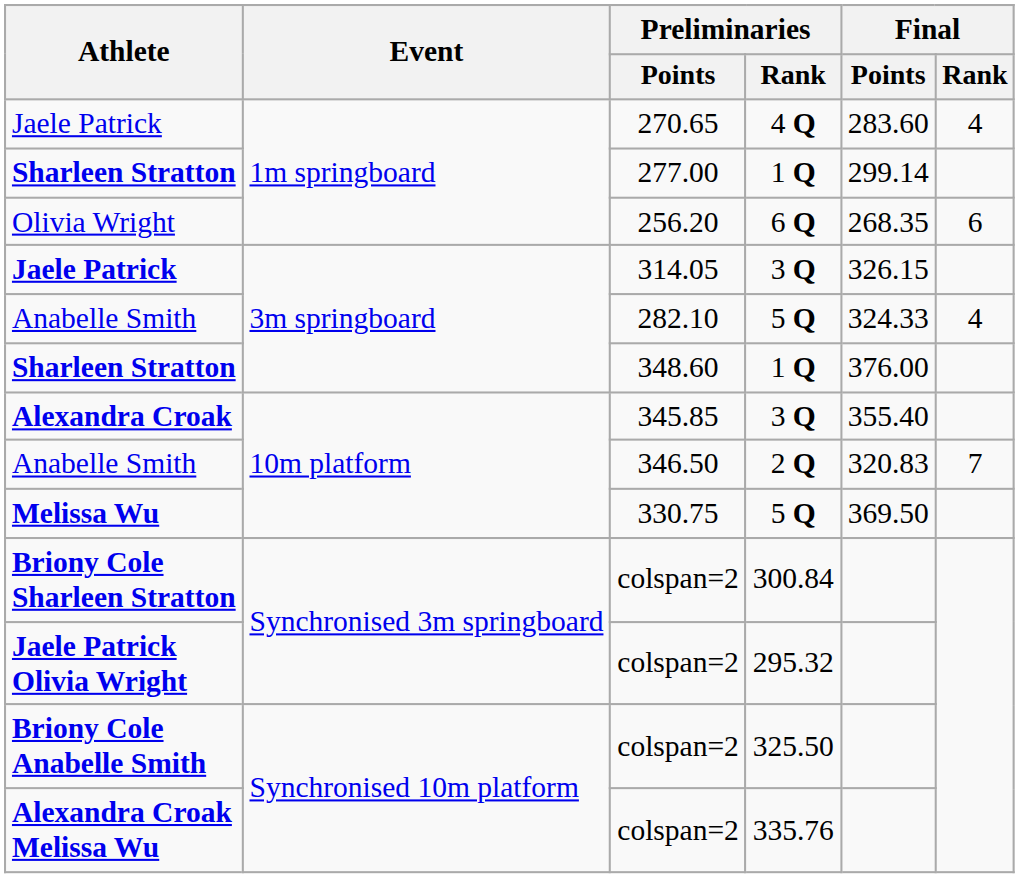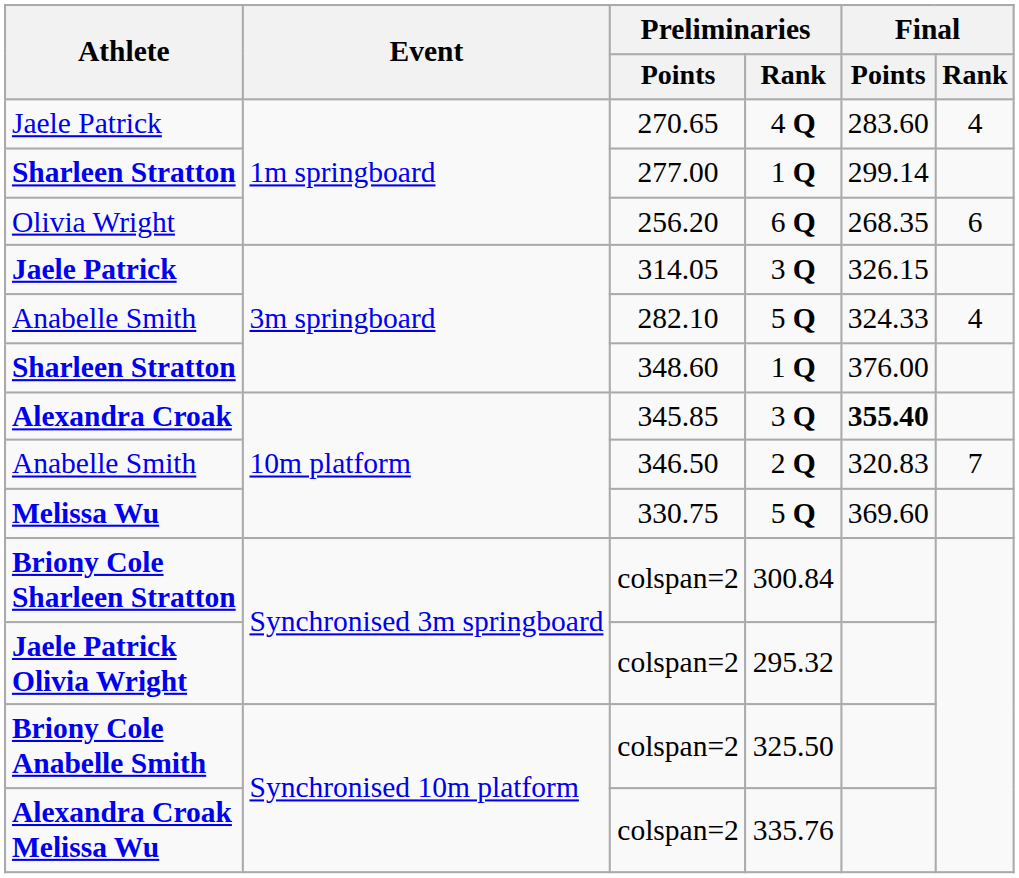(888, 416) normal -> (888, 416) bold
(888, 513) 369.50 -> (888, 513) 369.60
